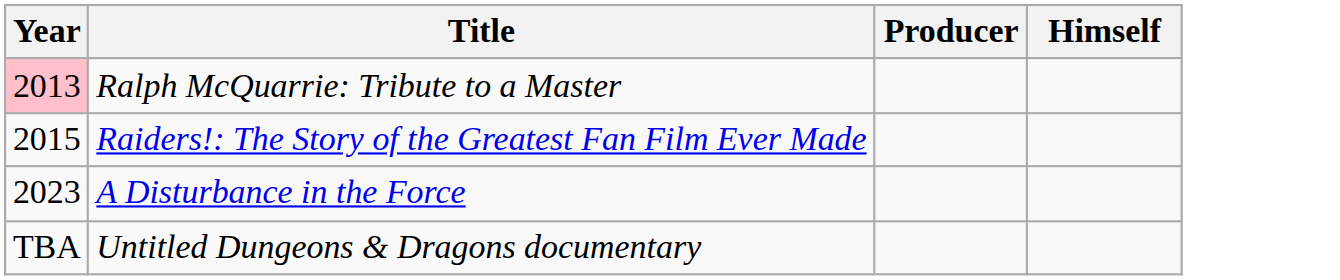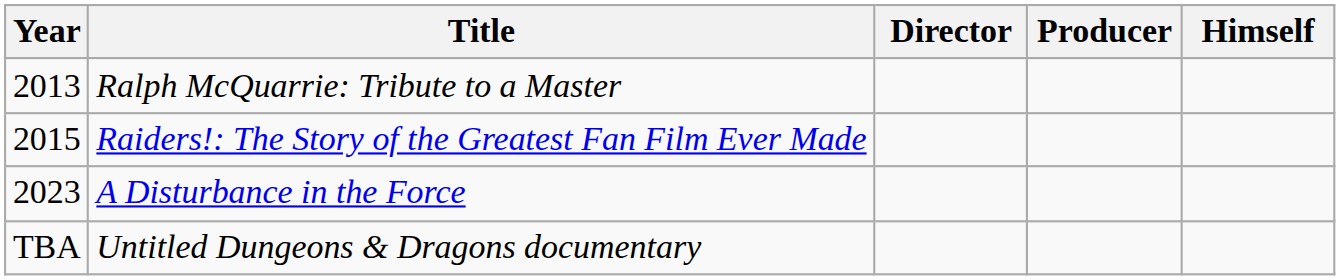+ column: (951, 31)
(47, 85) pink background -> (47, 85) no background
